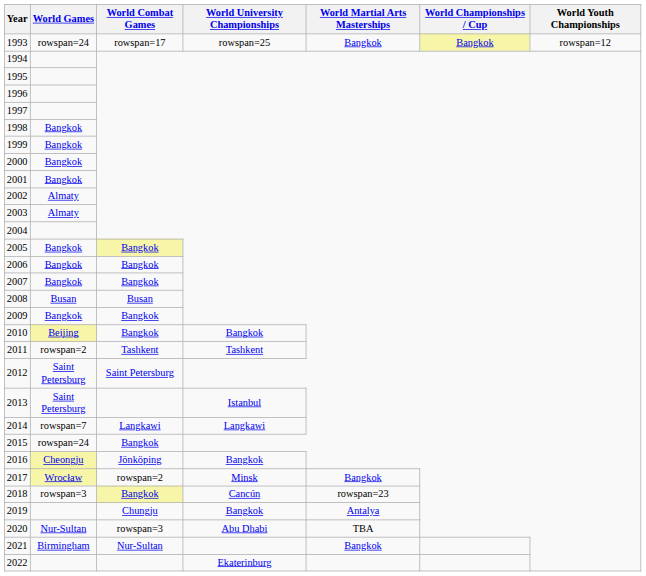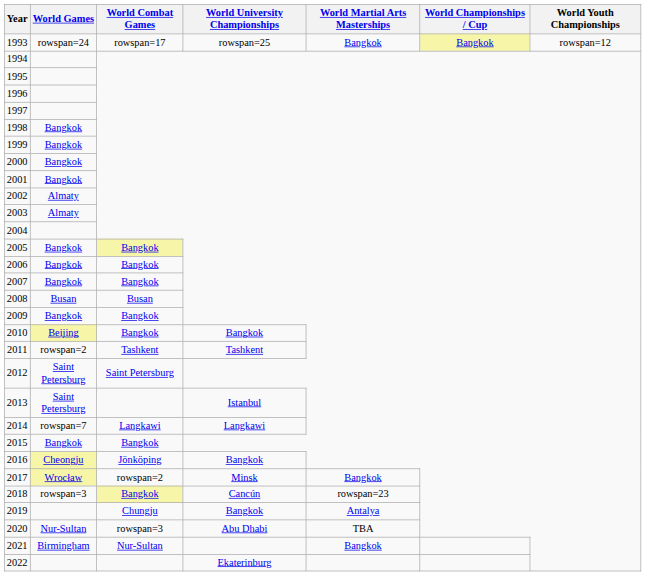(63, 443) rowspan=24 -> (63, 443) Bangkok
